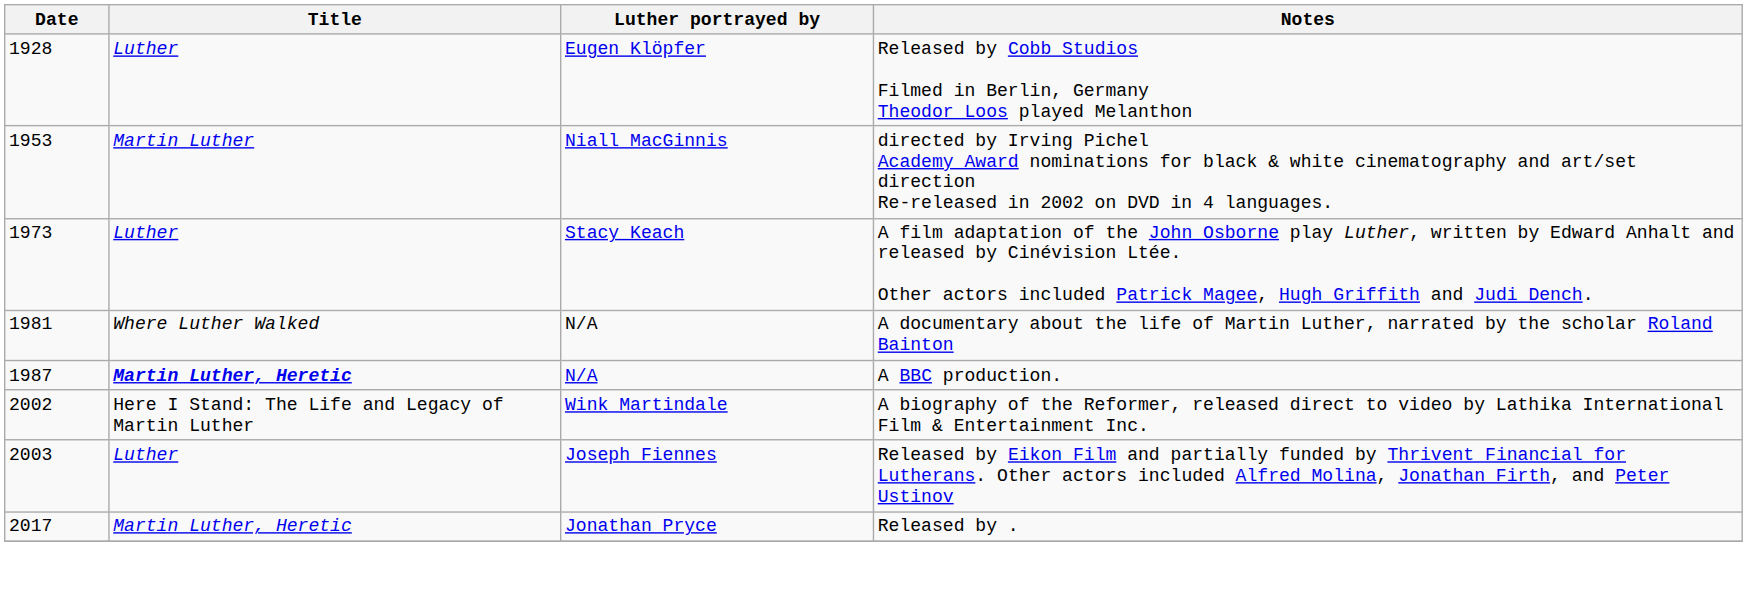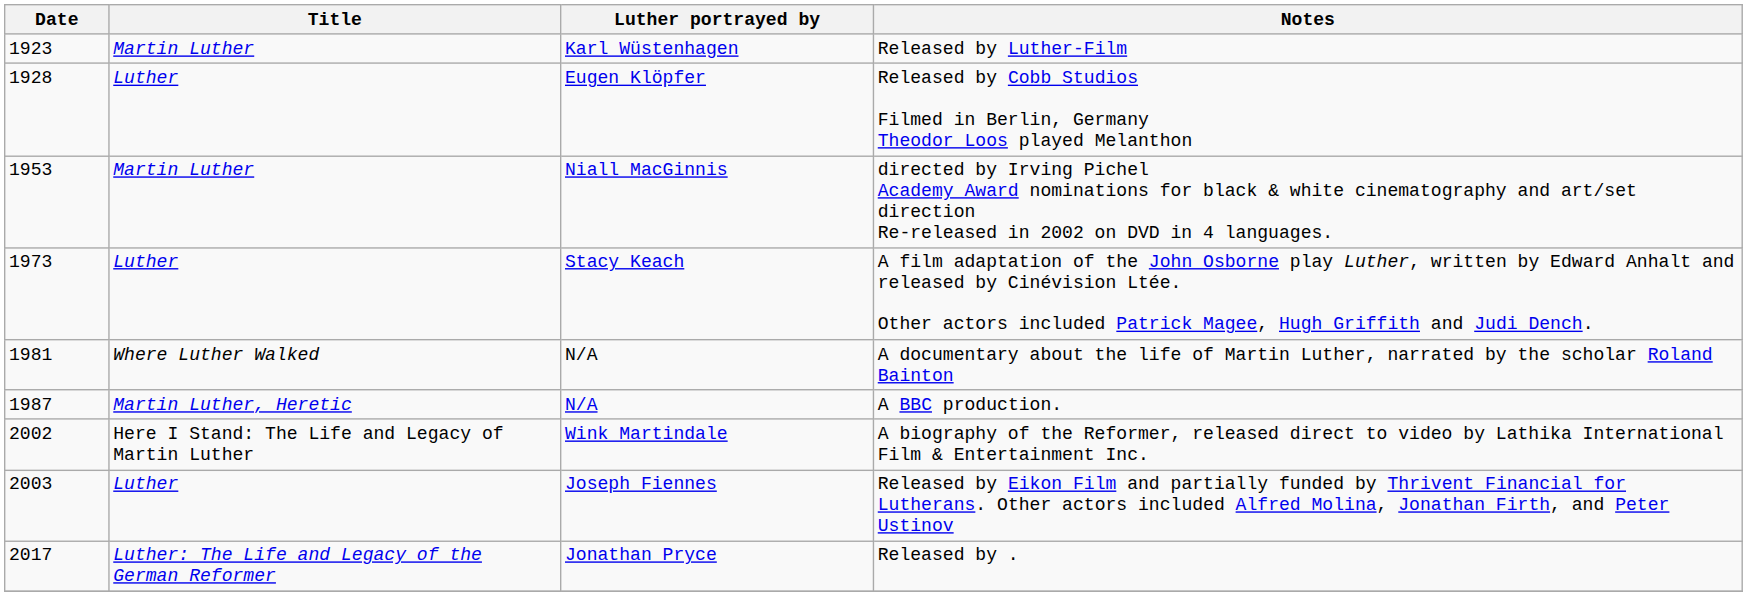+ row: (1002, 49)
(233, 375) bold -> (233, 405) normal
(233, 526) Martin Luther, Heretic -> (298, 566) Luther: The Life and Legacy of the German Reformer
